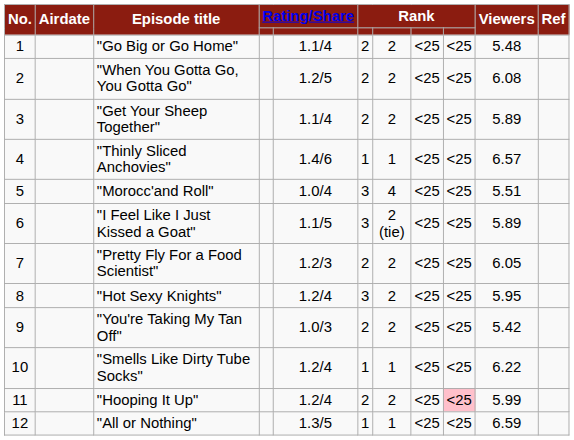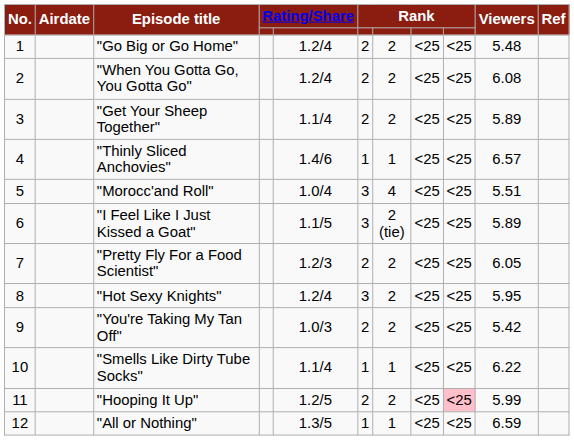(315, 46) 1.1/4 -> (315, 46) 1.2/4
(315, 78) 1.2/5 -> (315, 78) 1.2/4
(315, 367) 1.2/4 -> (315, 367) 1.1/4
(315, 399) 1.2/4 -> (315, 399) 1.2/5
